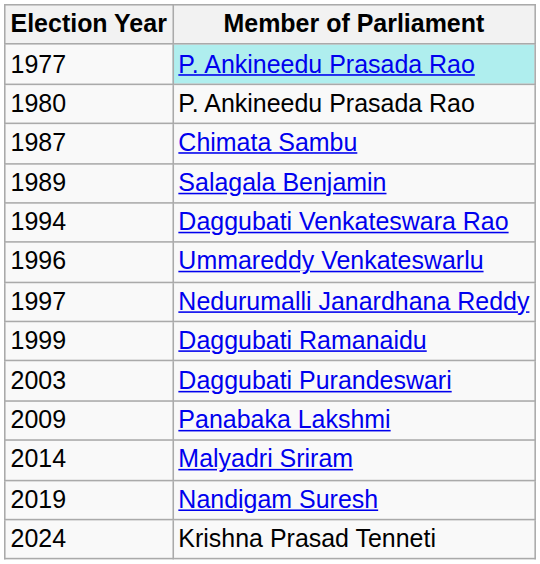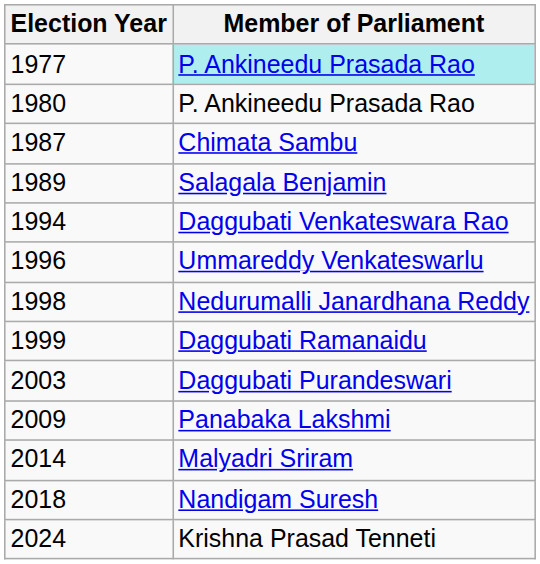(38, 301) 1997 -> (38, 301) 1998
(38, 499) 2019 -> (38, 499) 2018
